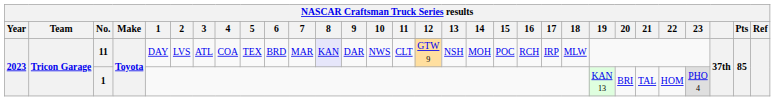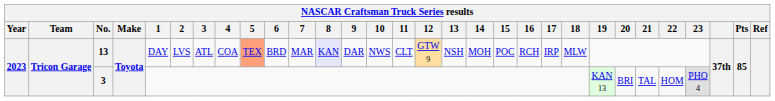(103, 52) 11 -> (103, 52) 13
(252, 52) no background -> (252, 52) lightsalmon background
(103, 81) 1 -> (103, 81) 3
